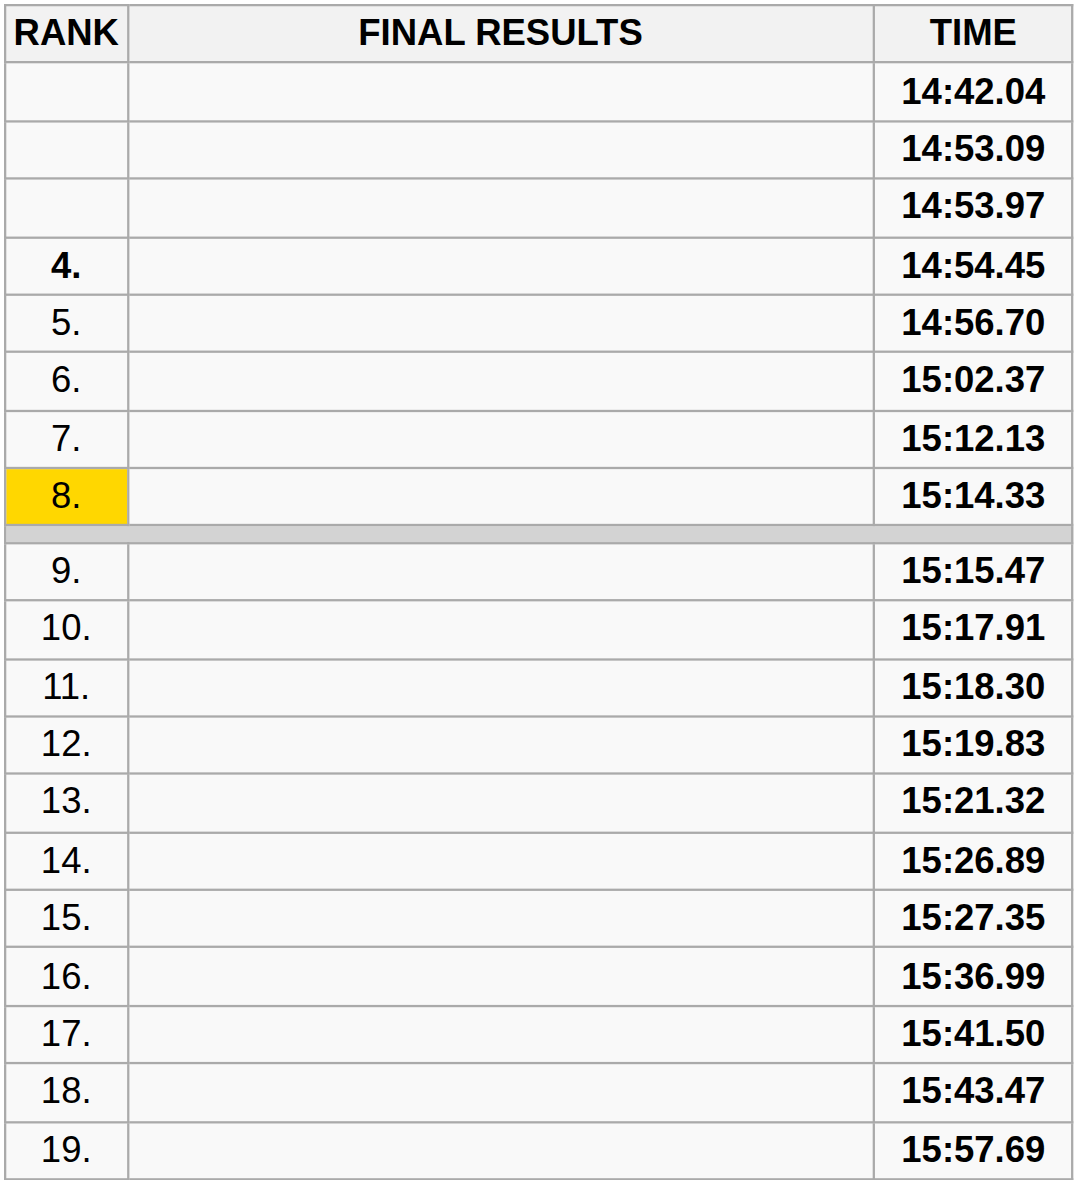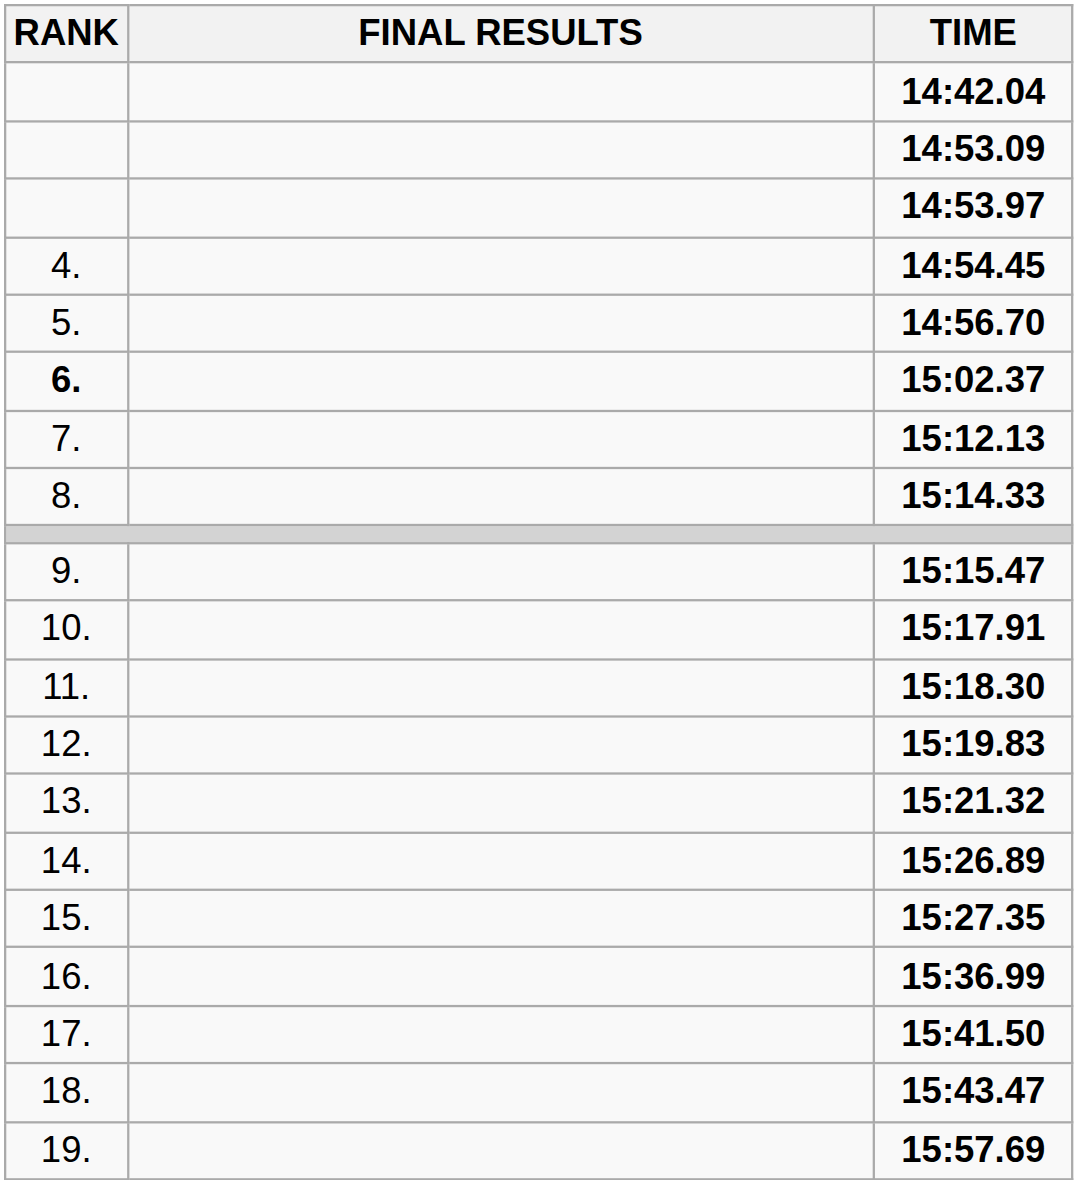(66, 264) bold -> (66, 264) normal
(66, 380) normal -> (66, 380) bold
(66, 496) gold background -> (66, 496) no background
